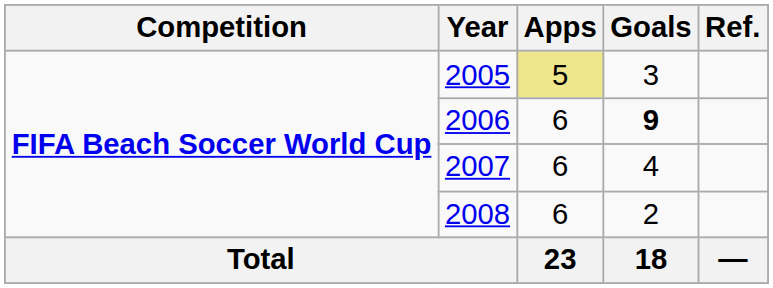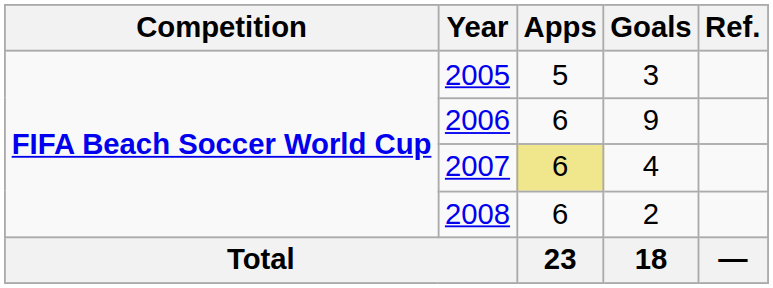(560, 74) khaki background -> (560, 74) no background
(651, 120) bold -> (651, 120) normal
(560, 167) no background -> (560, 167) khaki background
